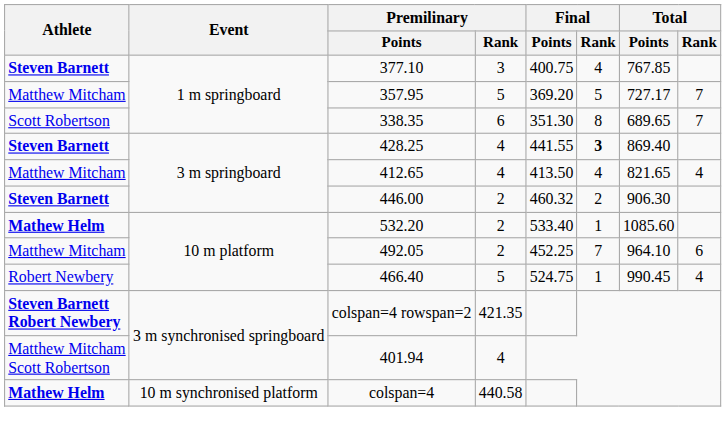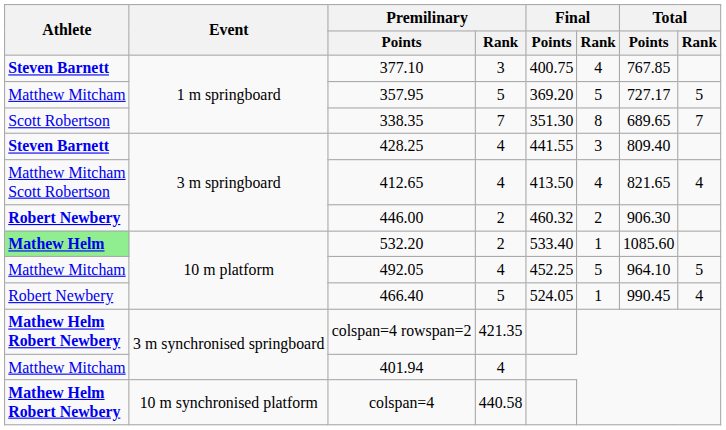(699, 94) 7 -> (699, 94) 5
(501, 121) 6 -> (501, 121) 7
(598, 147) bold -> (598, 147) normal
(649, 147) 869.40 -> (649, 147) 809.40
(67, 173) Matthew Mitcham -> (67, 182) Matthew Mitcham Scott Robertson
(59, 199) Steven Barnett -> (64, 218) Robert Newbery
(56, 225) no background -> (56, 244) lightgreen background
(501, 251) 2 -> (501, 270) 4
(598, 251) 7 -> (598, 270) 5
(699, 251) 6 -> (699, 270) 5
(552, 277) 524.75 -> (552, 296) 524.05
(64, 313) Steven Barnett Robert Newbery -> (64, 331) Mathew Helm Robert Newbery
(67, 358) Matthew Mitcham Scott Robertson -> (67, 367) Matthew Mitcham
(56, 393) Mathew Helm -> (64, 402) Mathew Helm Robert Newbery
